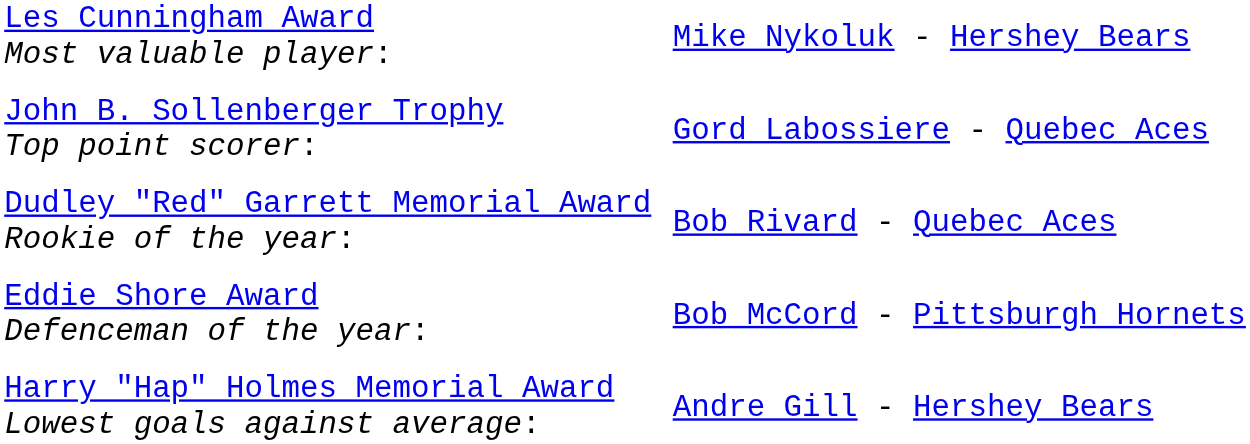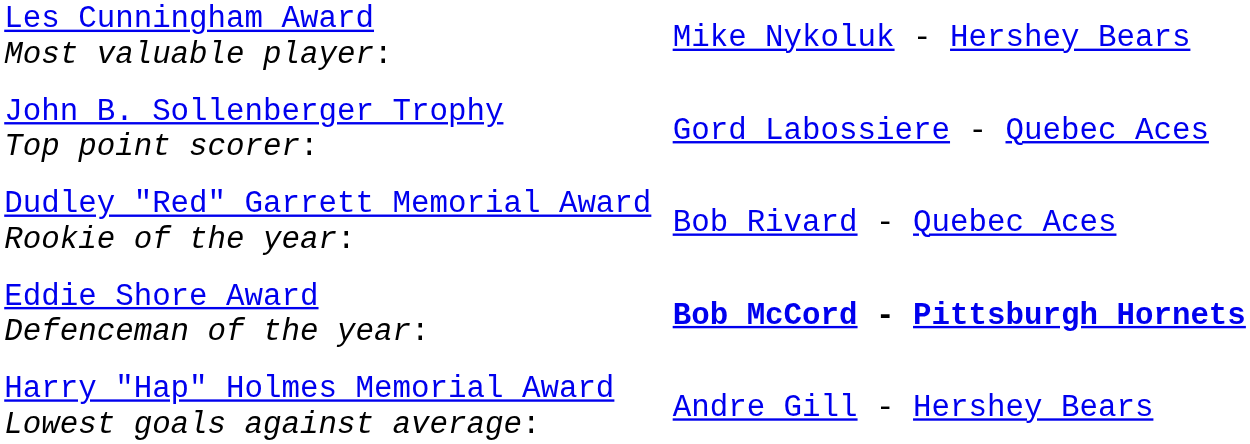(959, 314) normal -> (959, 314) bold
